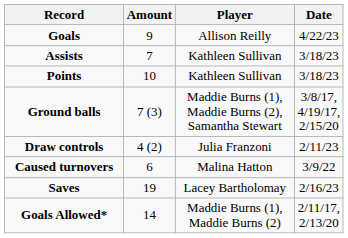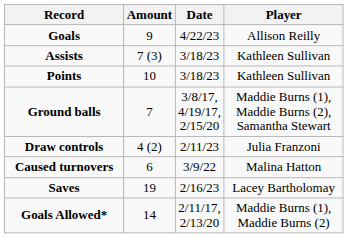columns swapped: (235, 14) <-> (319, 14)
(149, 55) 7 -> (149, 55) 7 (3)
(149, 111) 7 (3) -> (149, 111) 7
